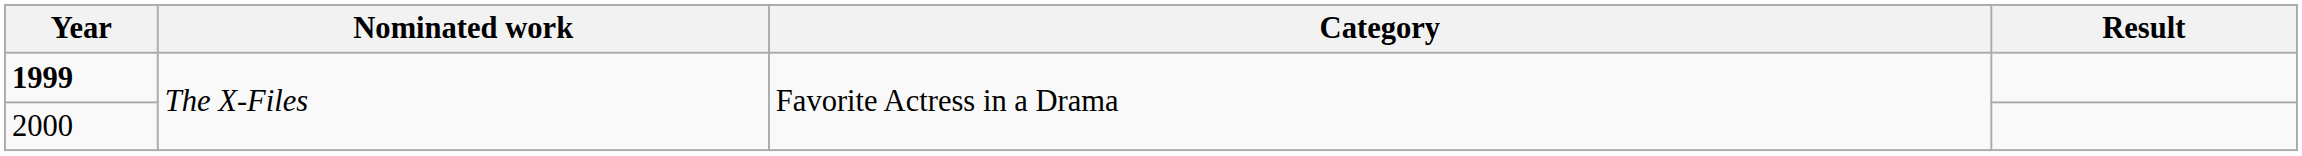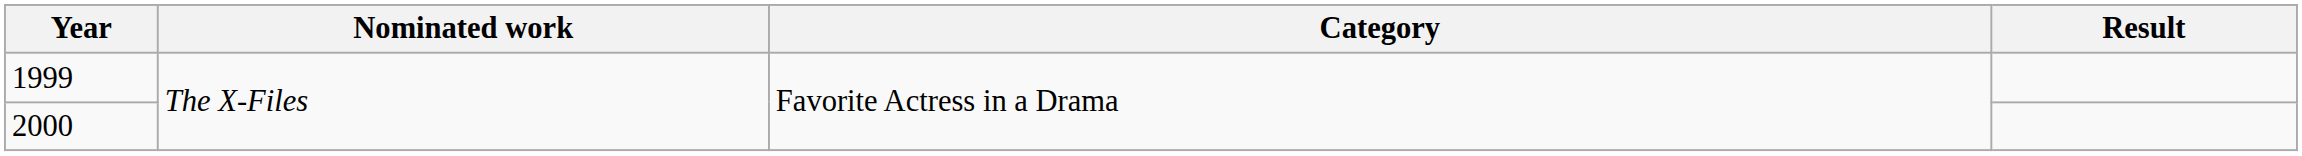(43, 77) bold -> (43, 77) normal
